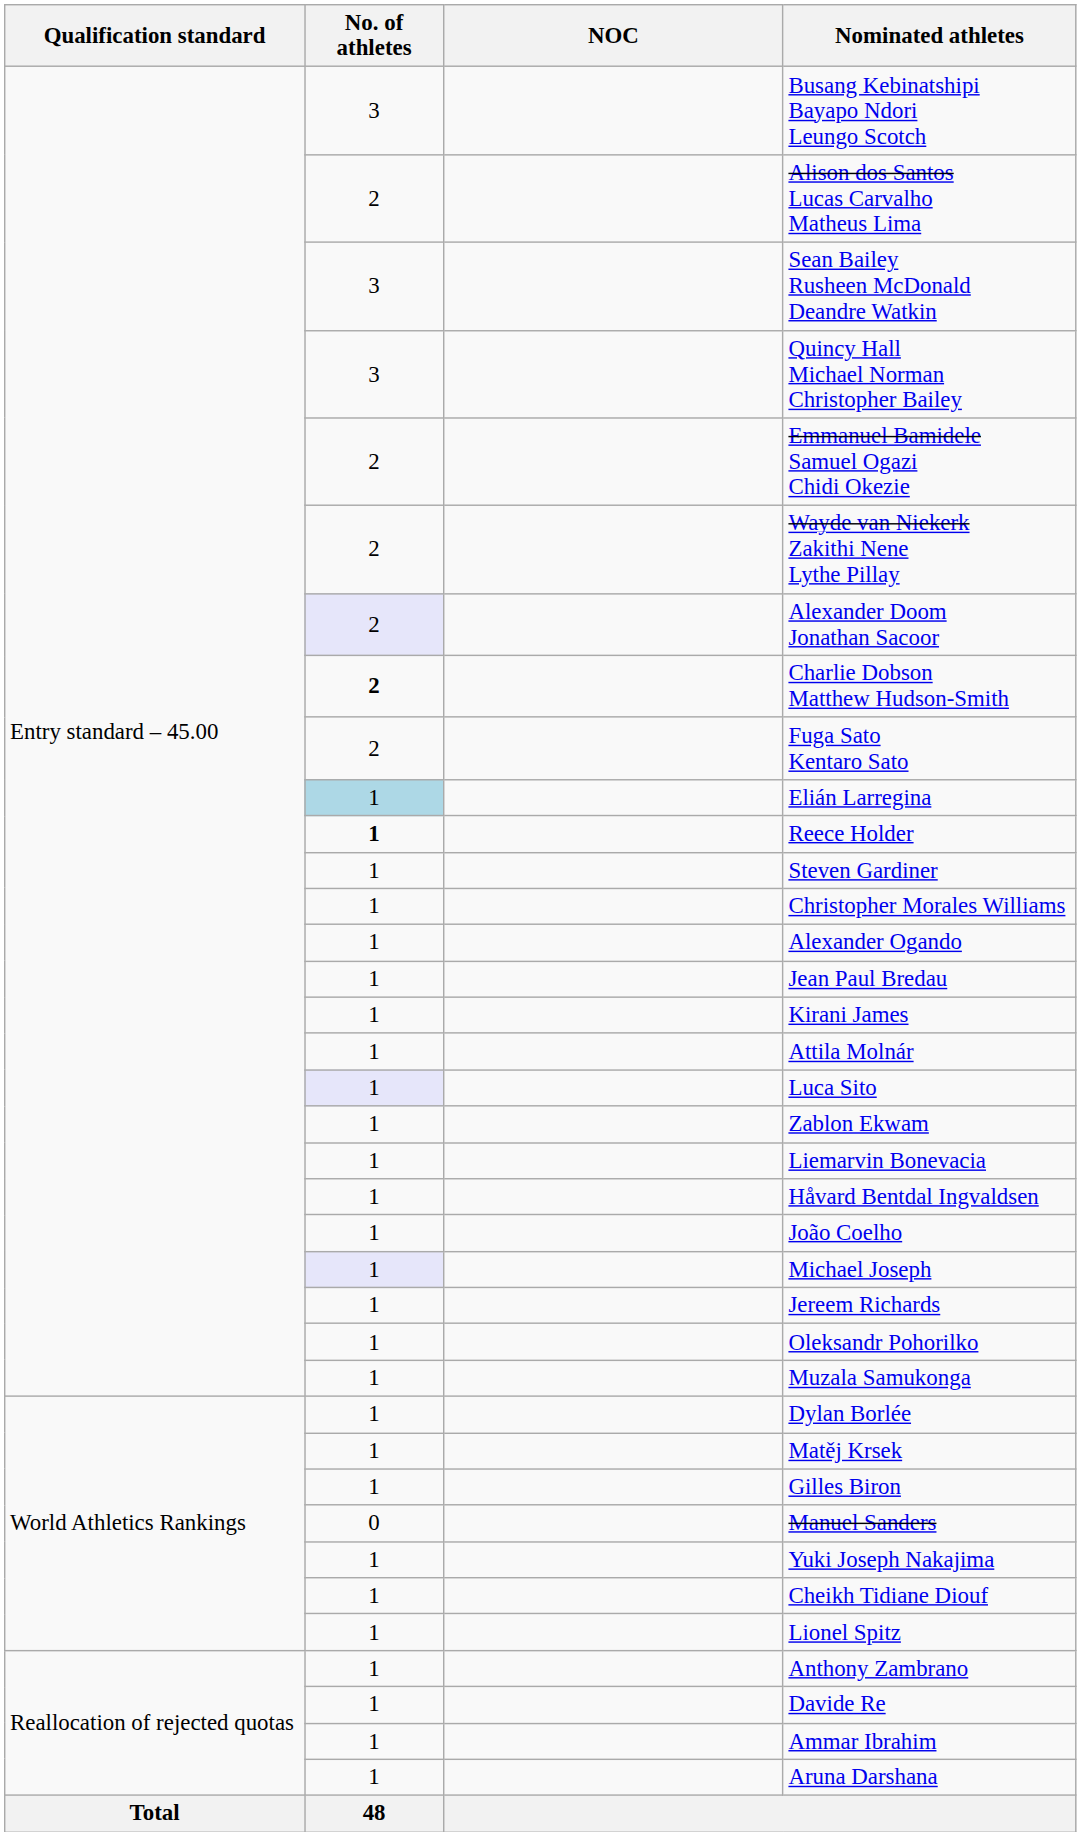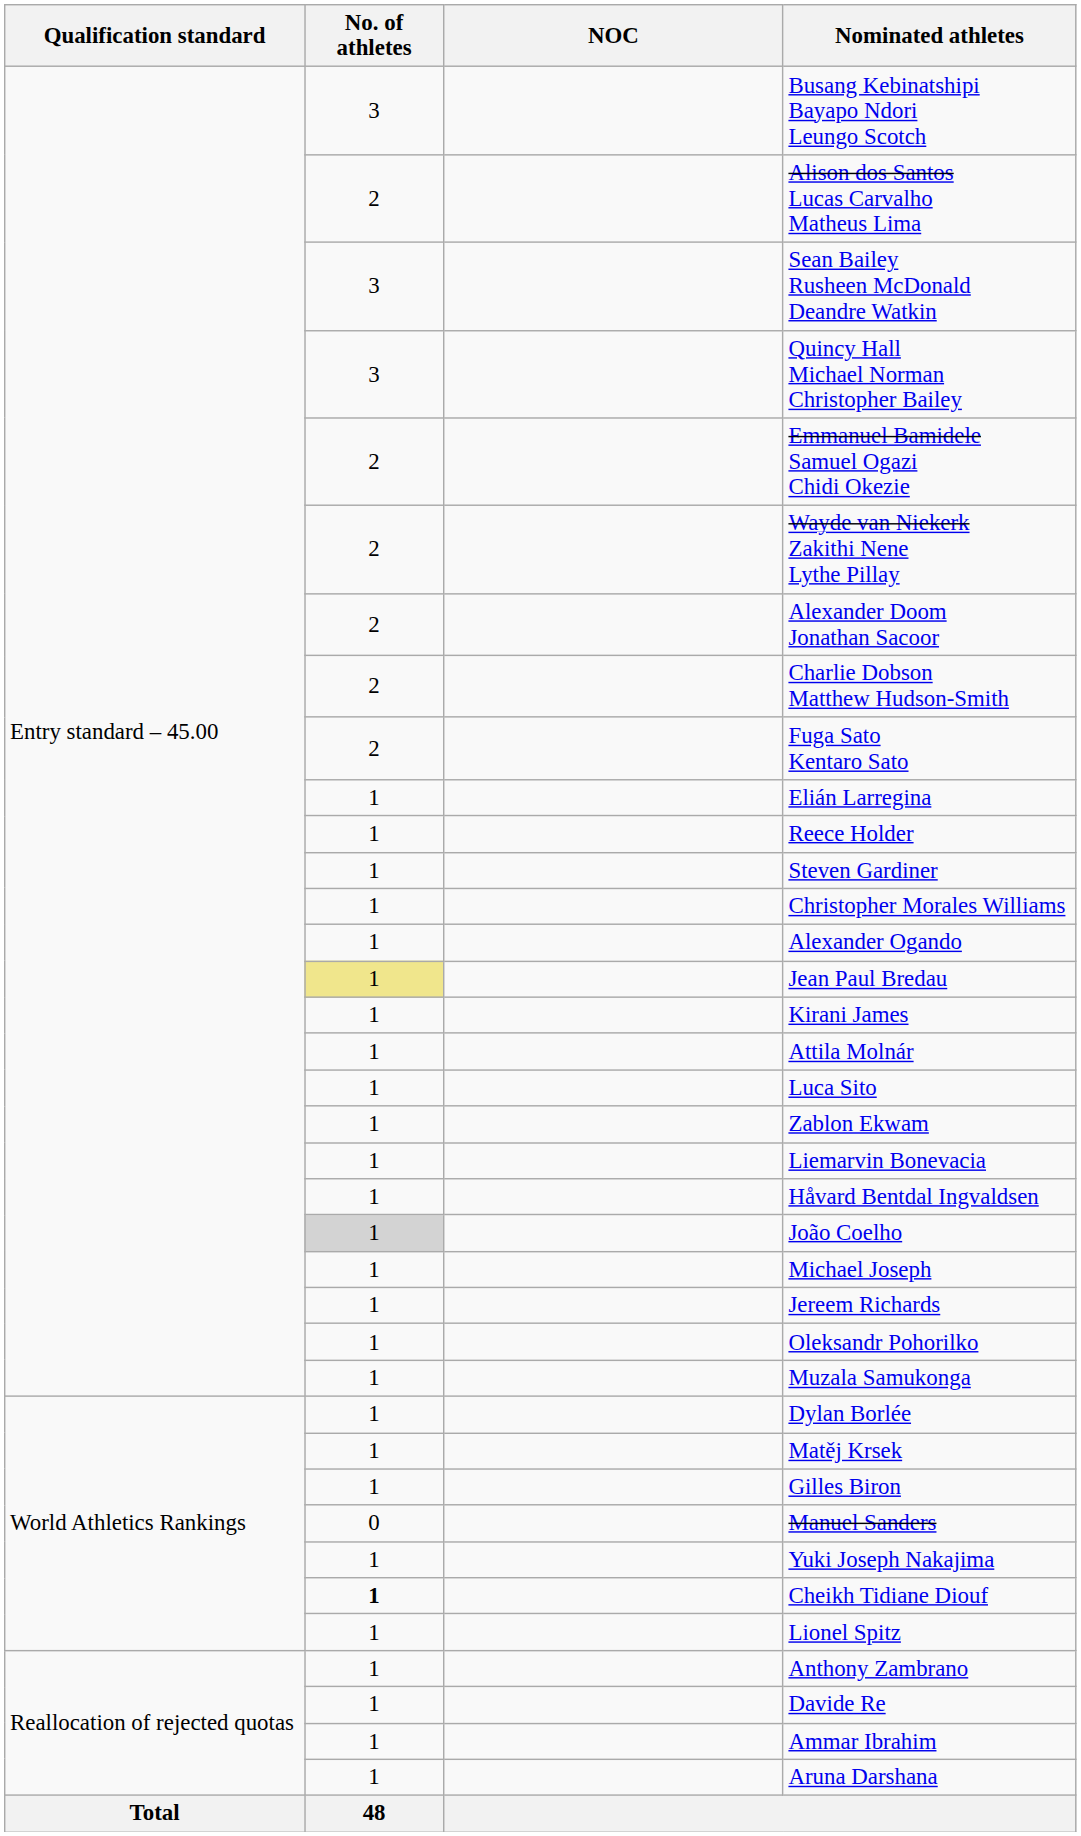(374, 624) lavender background -> (374, 624) no background
(374, 686) bold -> (374, 686) normal
(374, 797) lightblue background -> (374, 797) no background
(374, 833) bold -> (374, 833) normal
(374, 978) no background -> (374, 978) khaki background
(374, 1087) lavender background -> (374, 1087) no background
(374, 1232) no background -> (374, 1232) lightgrey background
(374, 1269) lavender background -> (374, 1269) no background
(374, 1595) normal -> (374, 1595) bold
